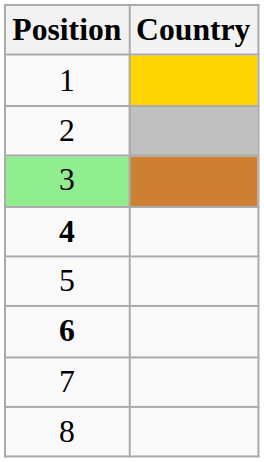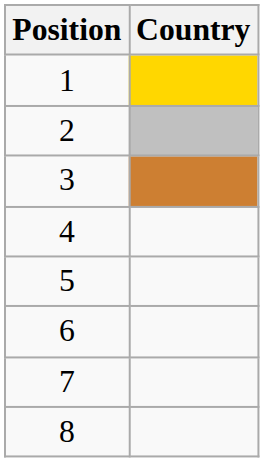(67, 180) lightgreen background -> (67, 180) no background
(67, 230) bold -> (67, 230) normal
(67, 331) bold -> (67, 331) normal
